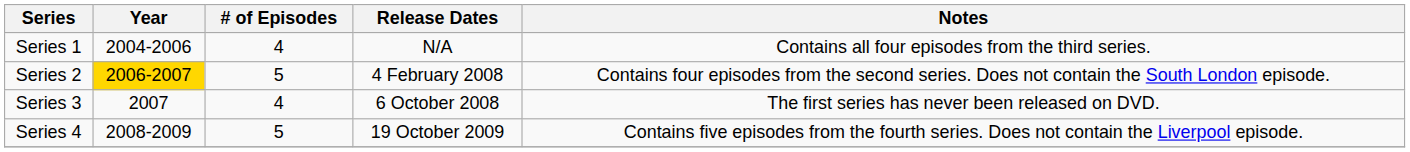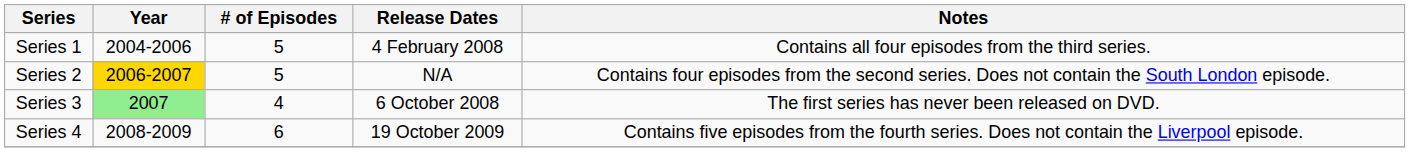(279, 47) 4 -> (279, 47) 5
(438, 47) N/A -> (438, 47) 4 February 2008
(438, 75) 4 February 2008 -> (438, 75) N/A
(149, 103) no background -> (149, 103) lightgreen background
(279, 132) 5 -> (279, 132) 6
